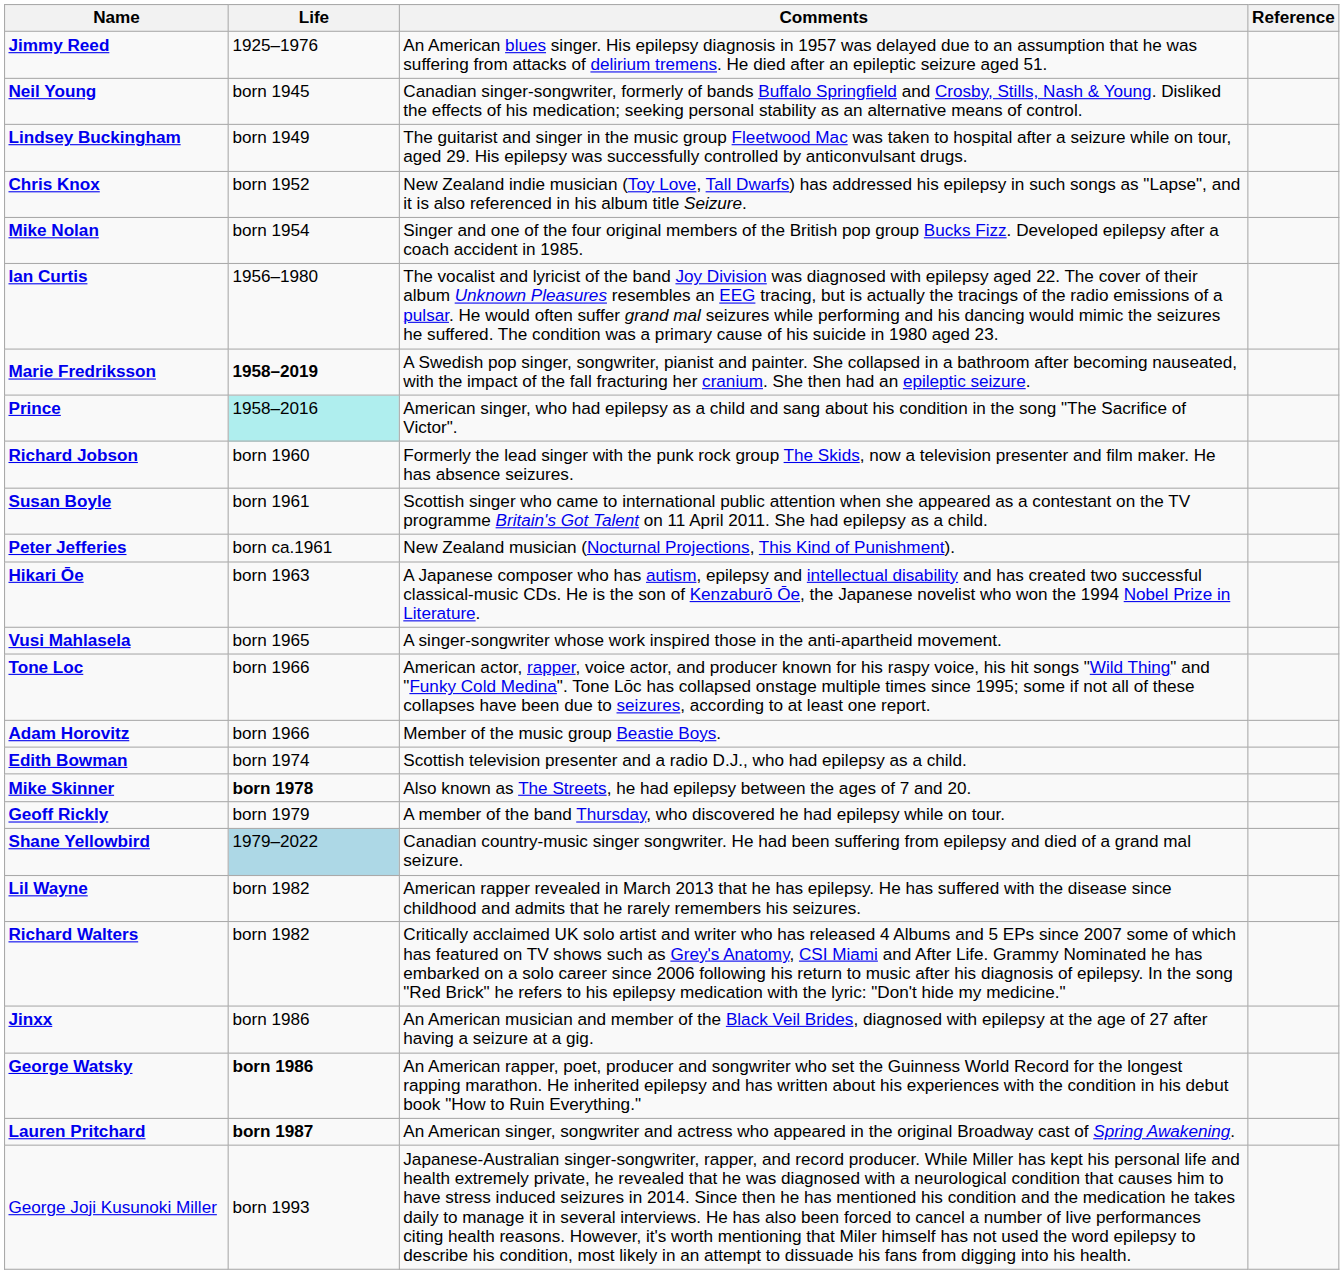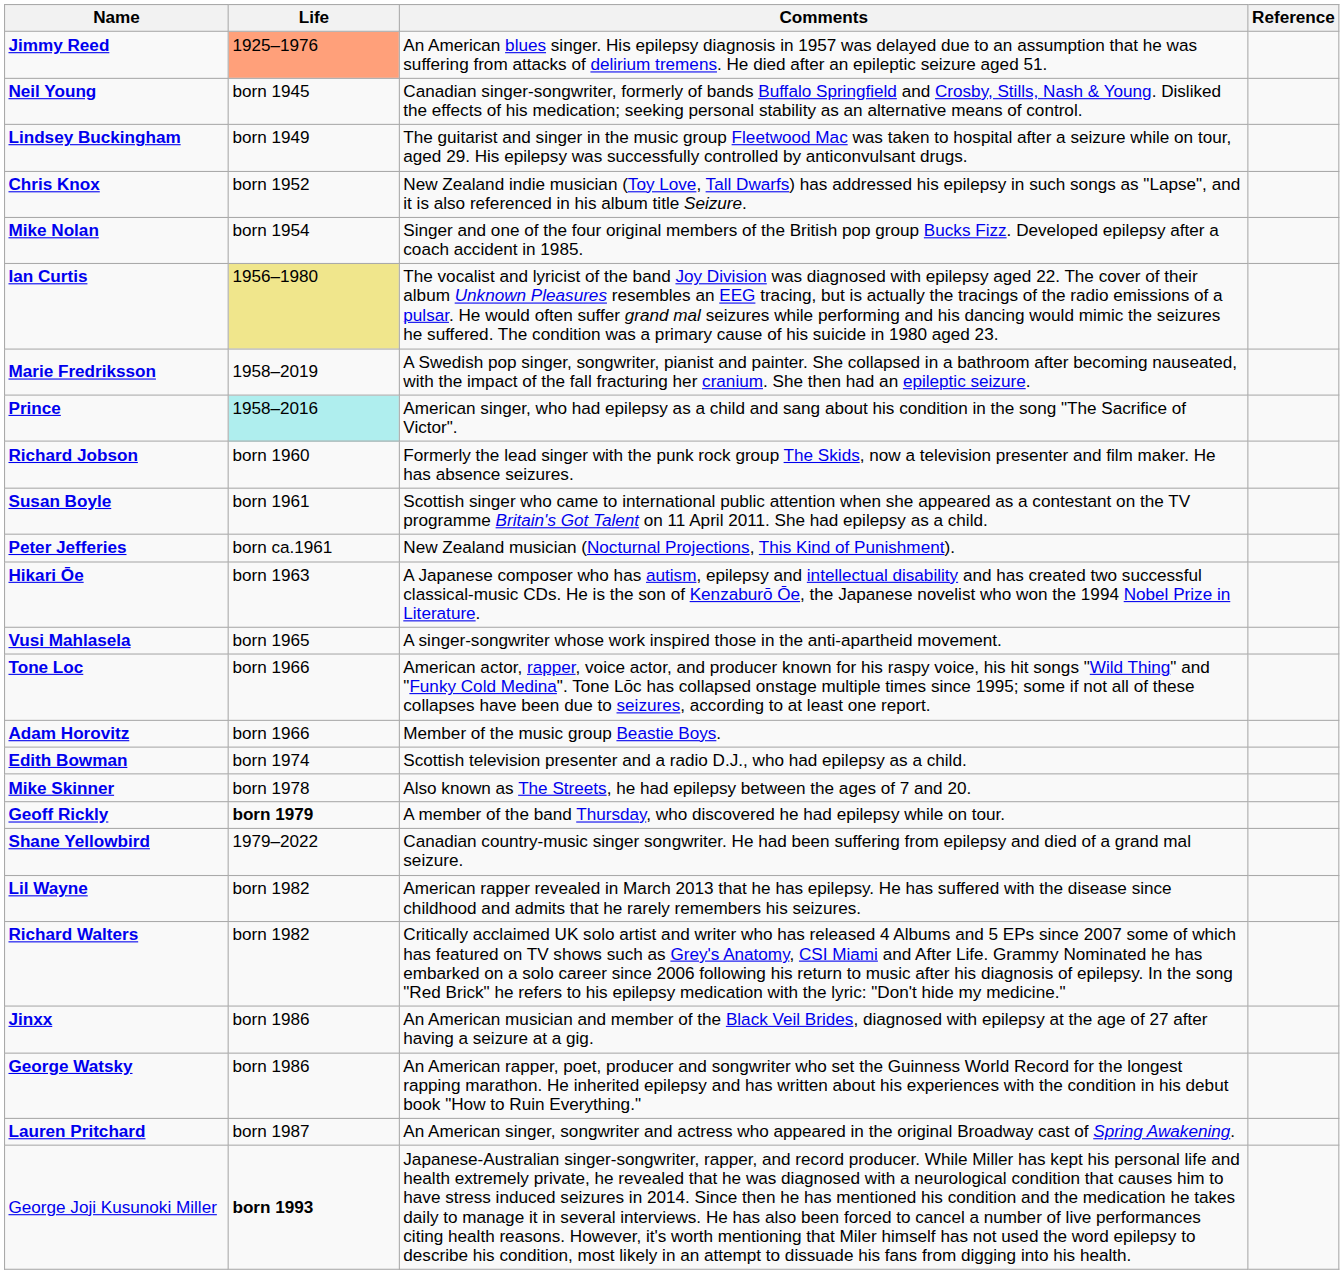(275, 45) no background -> (275, 45) lightsalmon background
(275, 277) no background -> (275, 277) khaki background
(275, 371) bold -> (275, 371) normal
(273, 787) bold -> (271, 787) normal
(271, 814) normal -> (273, 814) bold
(275, 842) lightblue background -> (275, 842) no background
(273, 1066) bold -> (271, 1066) normal
(273, 1131) bold -> (271, 1131) normal
(271, 1207) normal -> (273, 1207) bold
